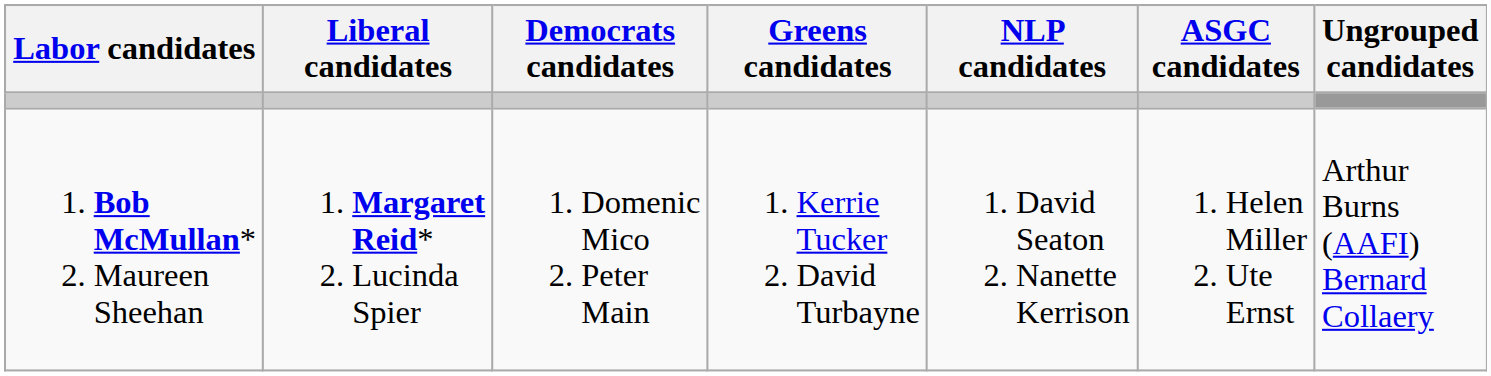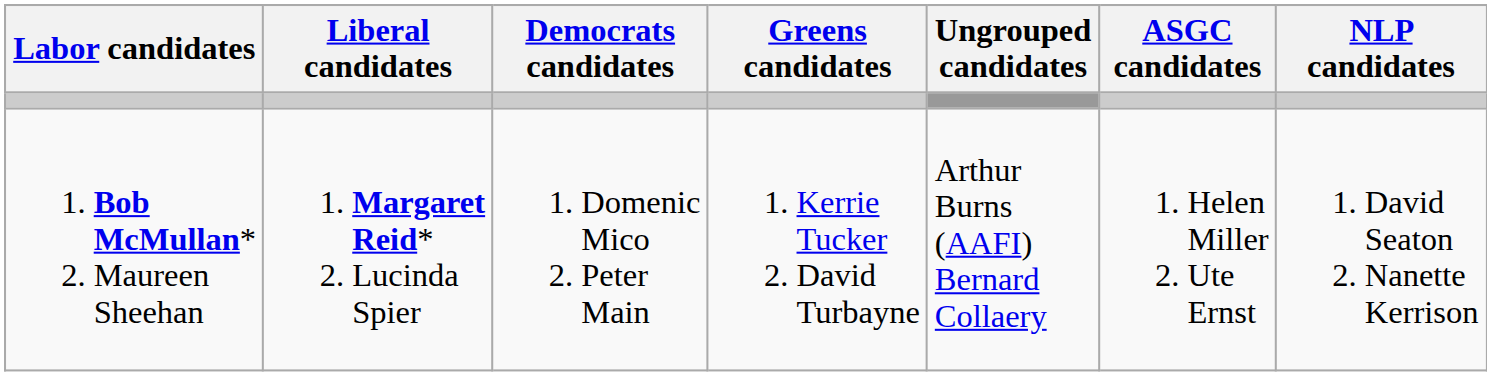columns swapped: (1032, 48) <-> (1400, 48)
